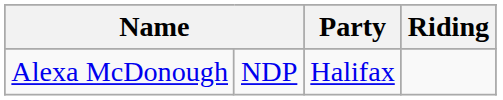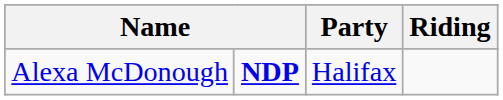(269, 71) normal -> (270, 71) bold
